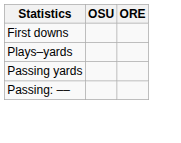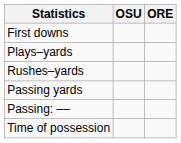+ row: (45, 71)
+ row: (59, 128)
